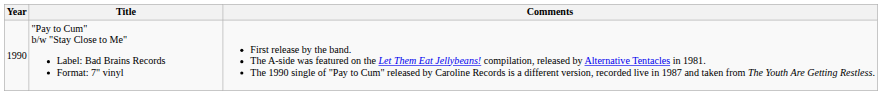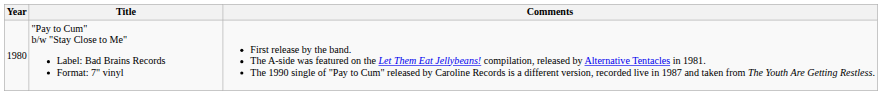(17, 55) 1990 -> (17, 55) 1980
